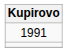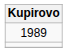(34, 32) 1991 -> (34, 32) 1989
